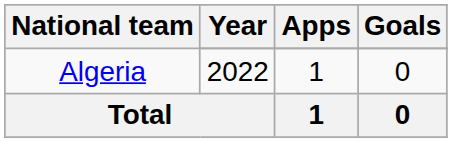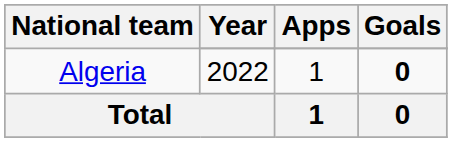(403, 70) normal -> (403, 70) bold
